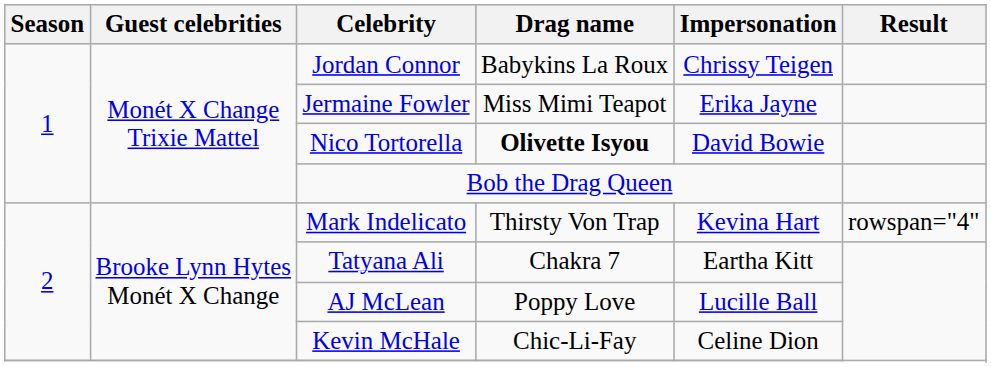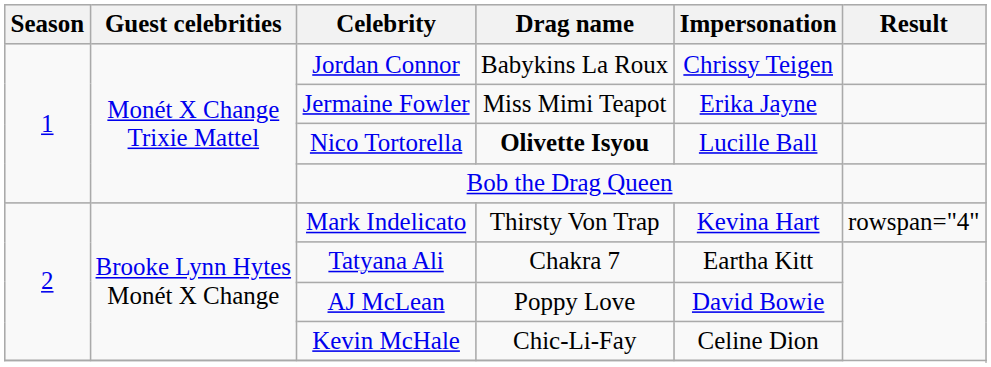(758, 143) David Bowie -> (758, 143) Lucille Ball
(758, 301) Lucille Ball -> (758, 301) David Bowie
